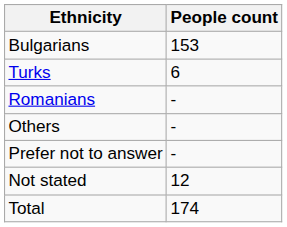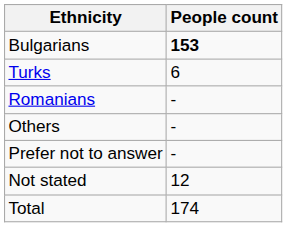(185, 45) normal -> (185, 45) bold
